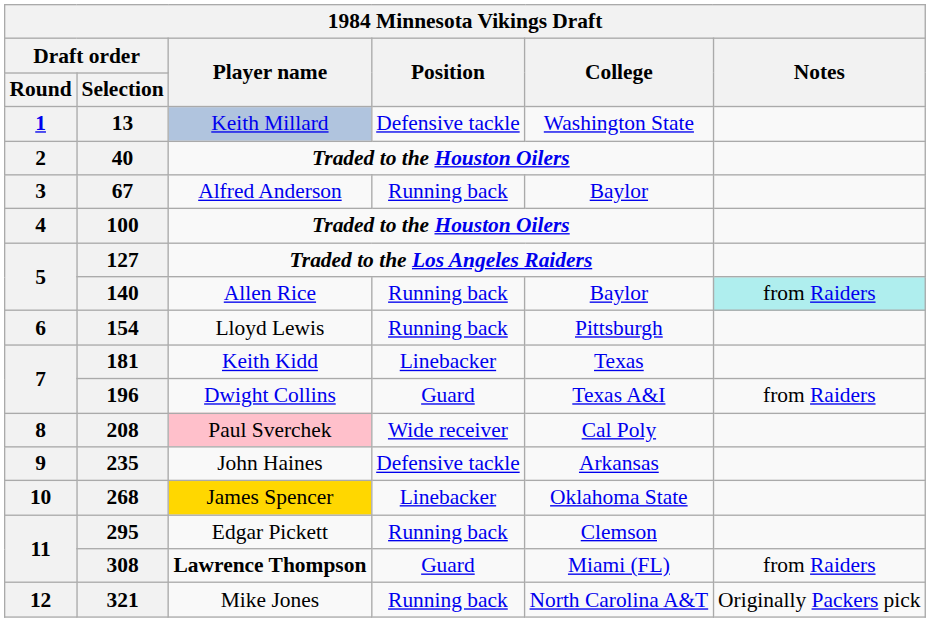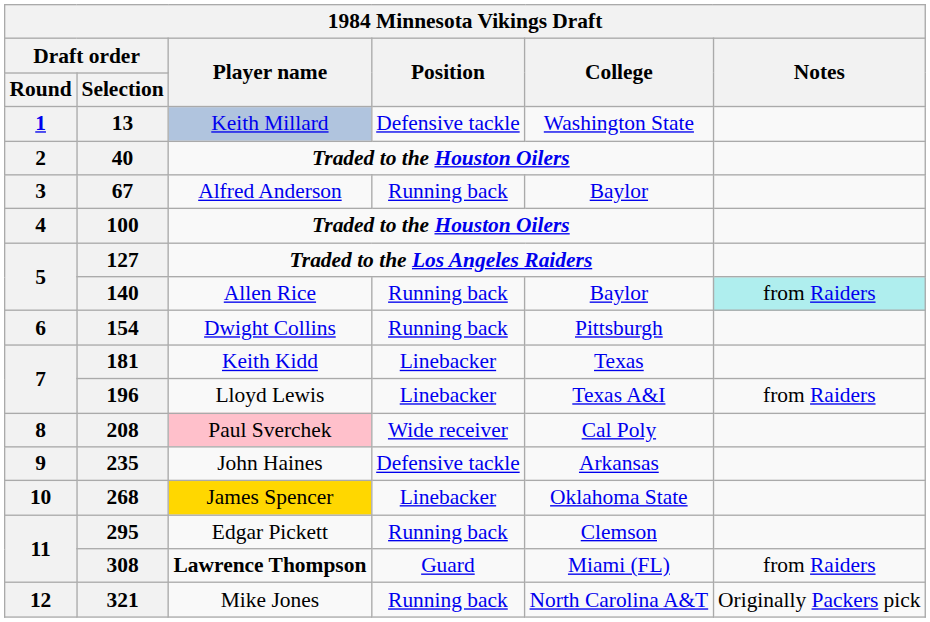(270, 327) Lloyd Lewis -> (270, 327) Dwight Collins
(270, 395) Dwight Collins -> (270, 395) Lloyd Lewis
(448, 395) Guard -> (448, 395) Linebacker
